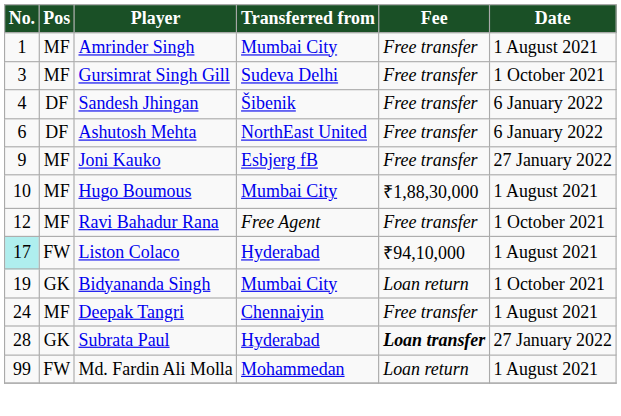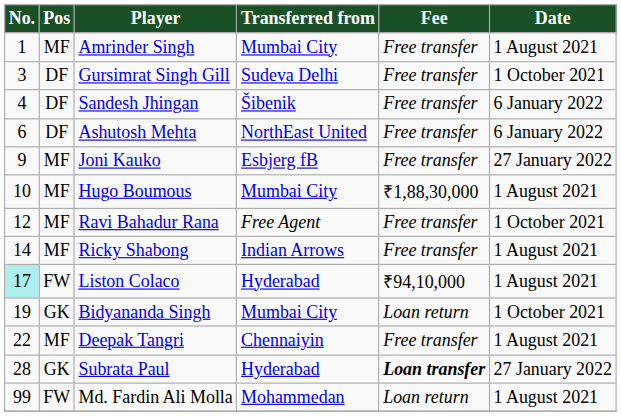(57, 75) MF -> (57, 75) DF
+ row: (133, 250)
(22, 311) 24 -> (22, 340) 22
